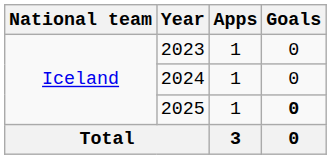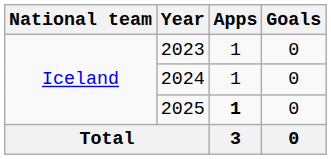(236, 109) normal -> (236, 109) bold
(294, 109) bold -> (294, 109) normal
